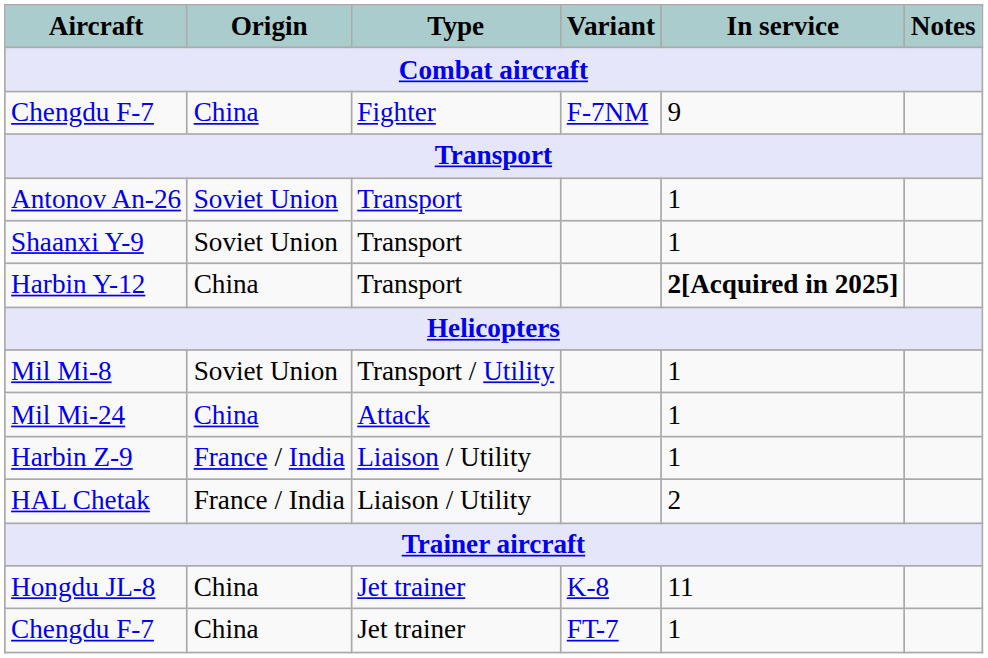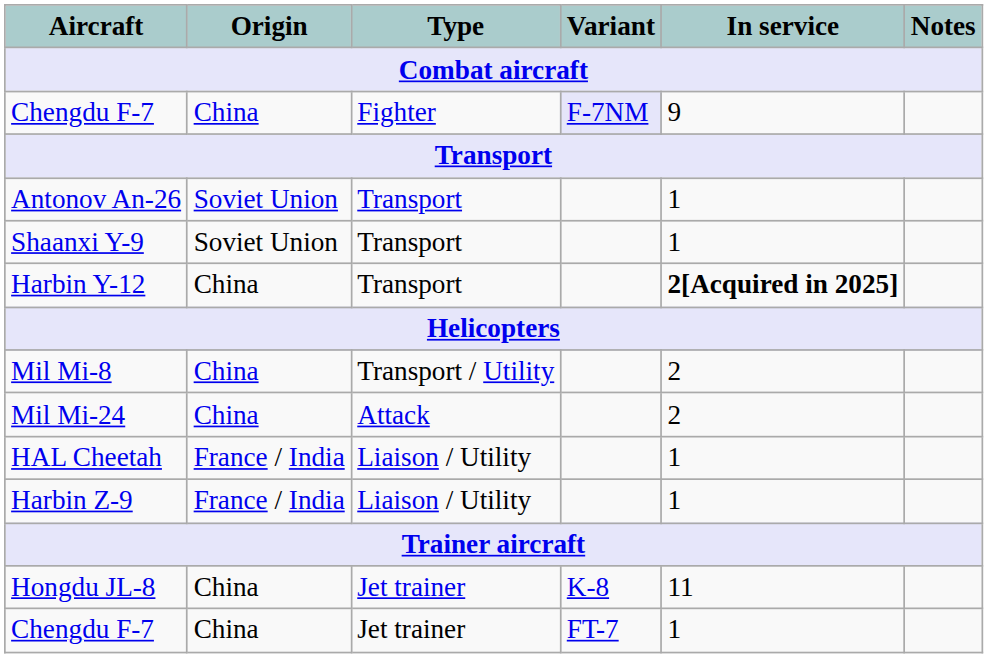(608, 112) no background -> (608, 112) lavender background
(266, 371) Soviet Union -> (226, 371) China
(674, 371) 1 -> (674, 371) 2
(674, 414) 1 -> (674, 414) 2
+ row: (87, 457)
- row: (80, 500)
